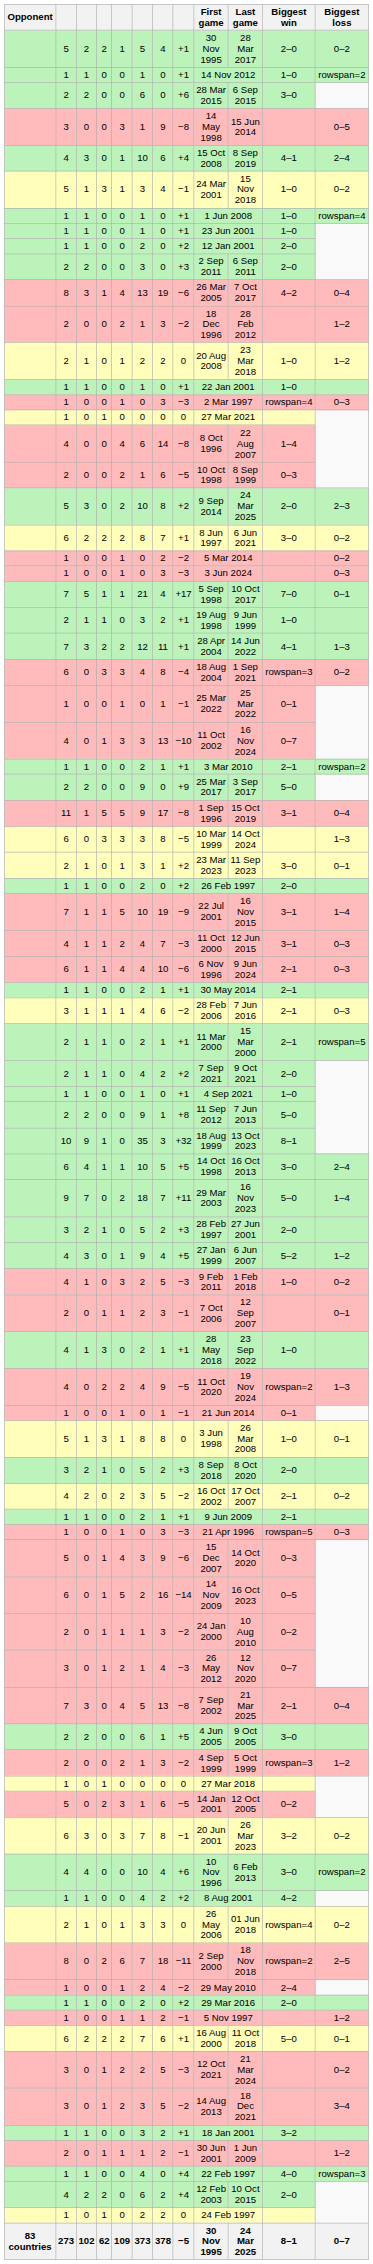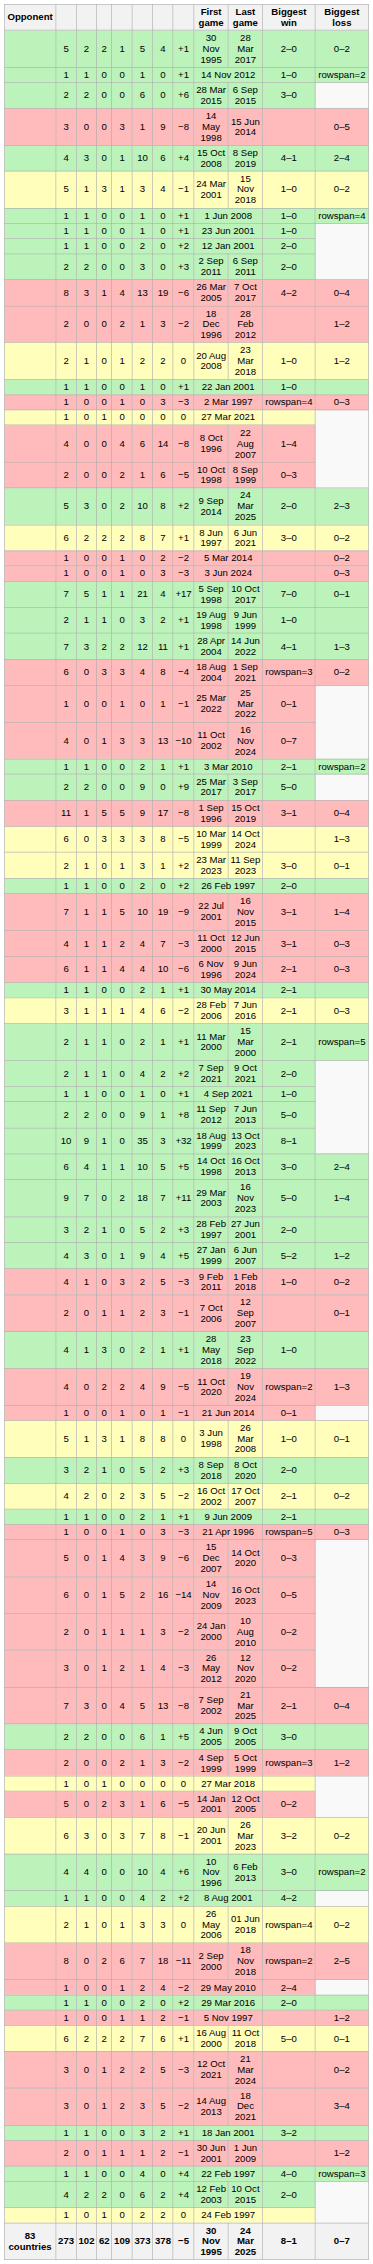(289, 1668) 0–7 -> (289, 1668) 0–2
